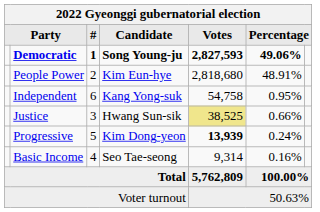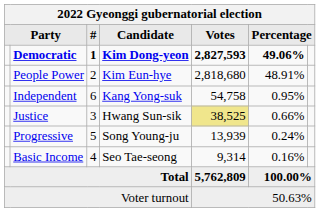(142, 55) Song Young-ju -> (145, 55) Kim Dong-yeon
(144, 136) Kim Dong-yeon -> (141, 136) Song Young-ju
(225, 136) bold -> (228, 136) normal
